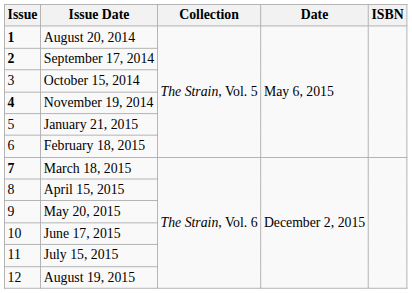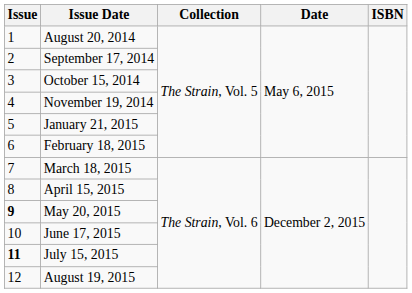(11, 37) bold -> (11, 37) normal
(11, 59) bold -> (11, 59) normal
(11, 102) bold -> (11, 102) normal
(11, 168) bold -> (11, 168) normal
(11, 211) normal -> (11, 211) bold
(14, 255) normal -> (14, 255) bold
